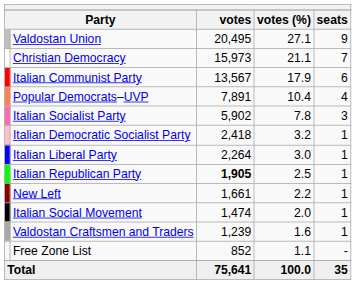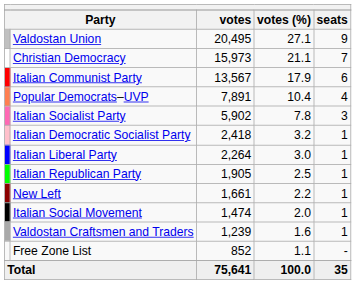(236, 174) bold -> (236, 174) normal
